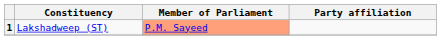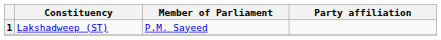(176, 28) lightsalmon background -> (176, 28) no background
